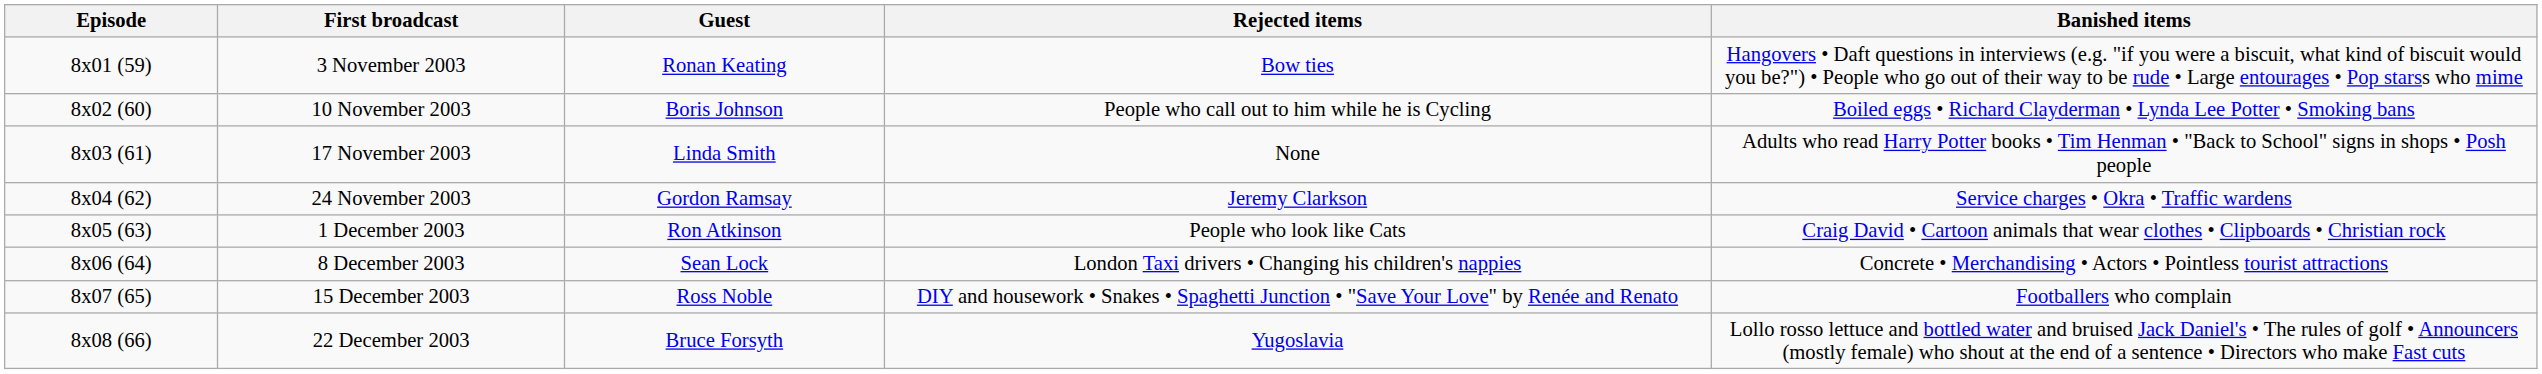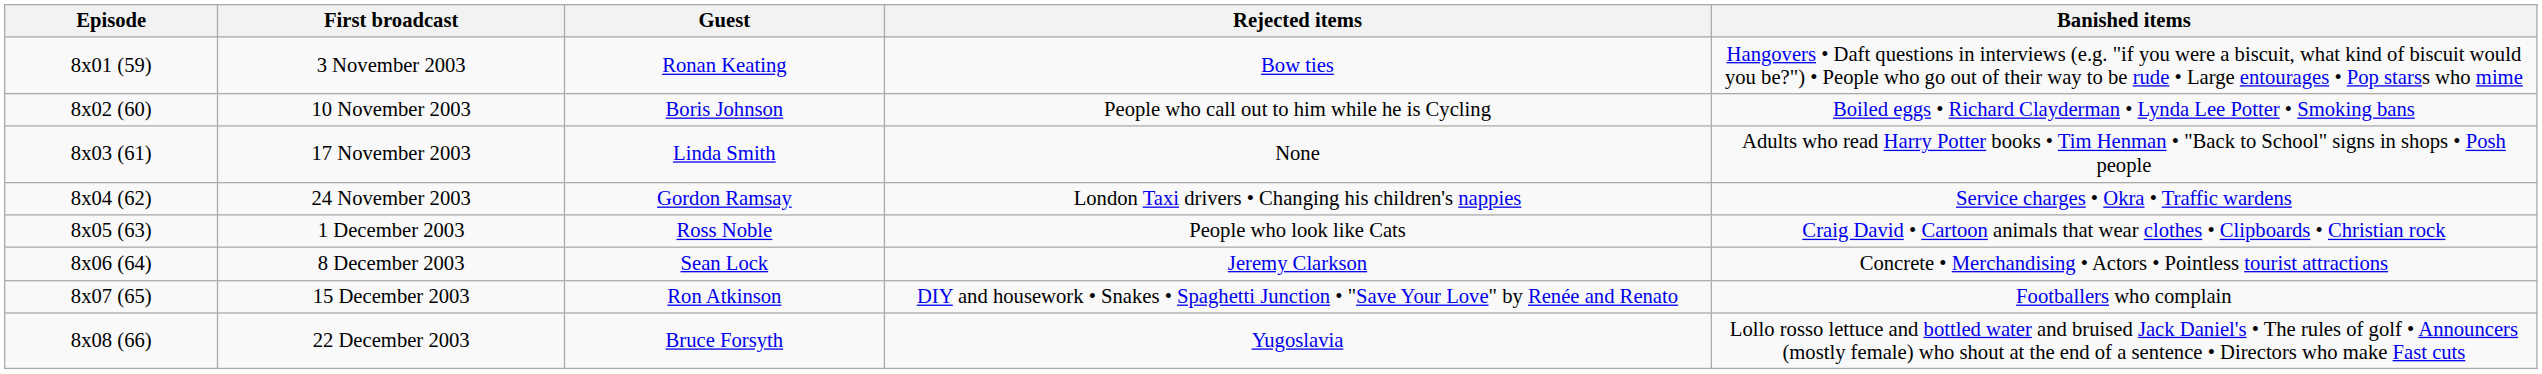(1297, 198) Jeremy Clarkson -> (1297, 198) London Taxi drivers • Changing his children's nappies
(724, 230) Ron Atkinson -> (724, 230) Ross Noble
(1297, 263) London Taxi drivers • Changing his children's nappies -> (1297, 263) Jeremy Clarkson
(724, 296) Ross Noble -> (724, 296) Ron Atkinson
